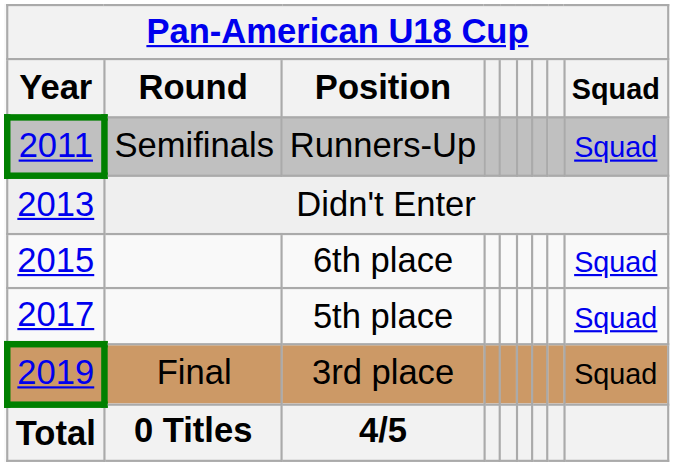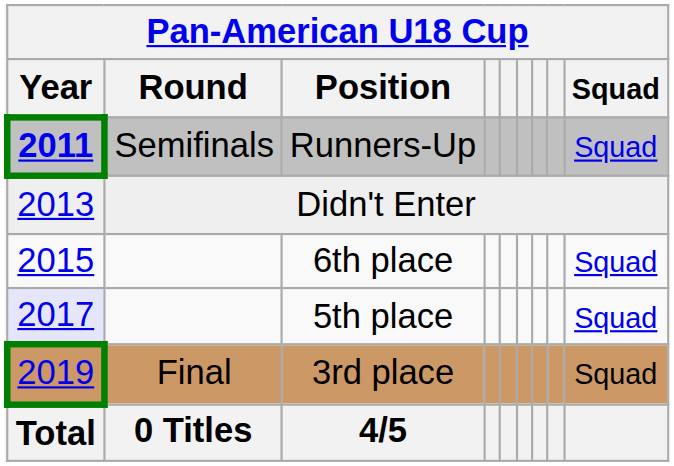(56, 145) normal -> (56, 145) bold
(56, 314) no background -> (56, 314) lavender background
